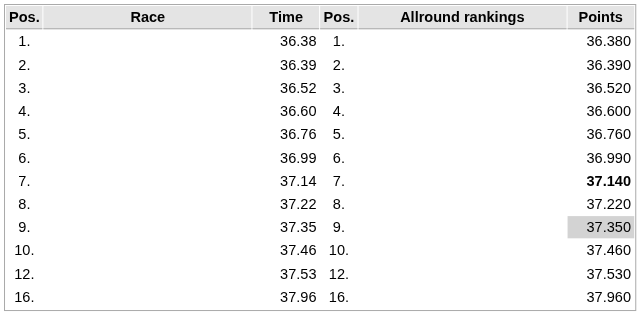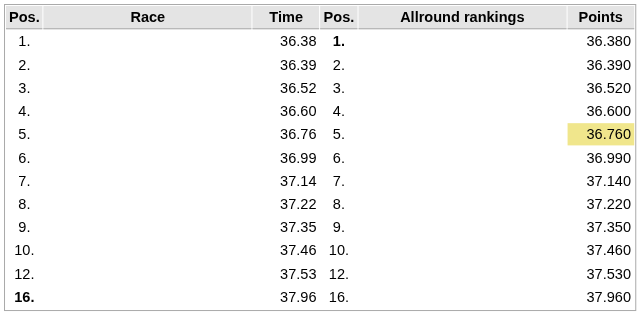(339, 41) normal -> (339, 41) bold
(609, 134) no background -> (609, 134) khaki background
(609, 181) bold -> (609, 181) normal
(609, 227) lightgrey background -> (609, 227) no background
(24, 297) normal -> (24, 297) bold
